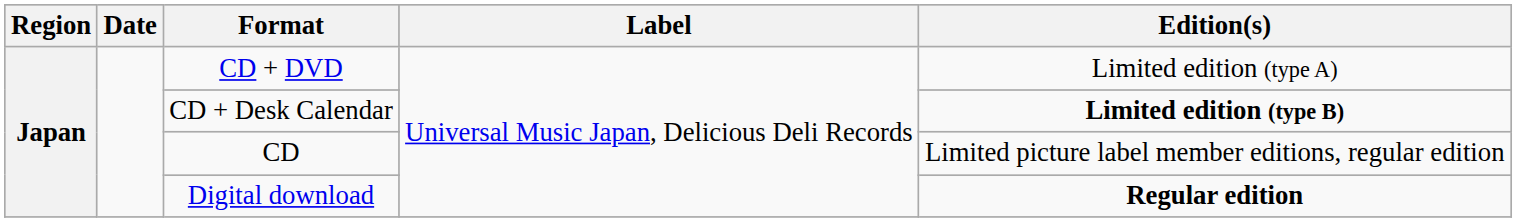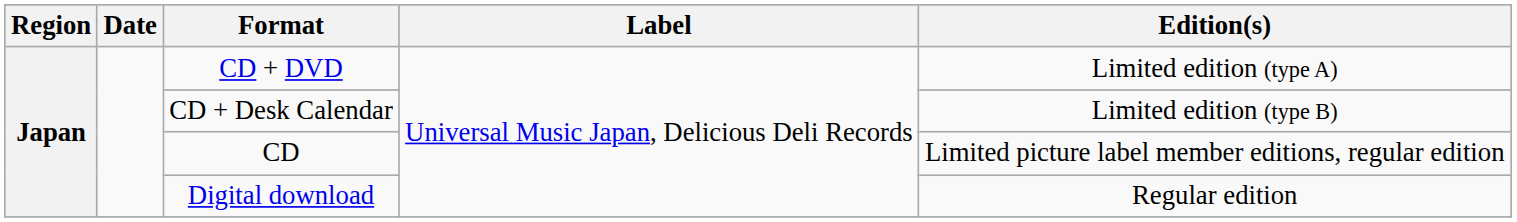(1215, 110) bold -> (1215, 110) normal
(1215, 195) bold -> (1215, 195) normal
